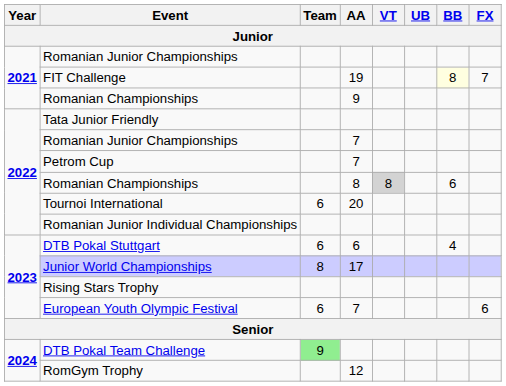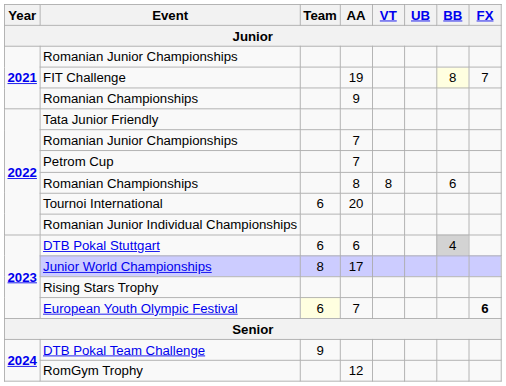(388, 183) lightgrey background -> (388, 183) no background
(453, 245) no background -> (453, 245) lightgrey background
(320, 308) no background -> (320, 308) lightyellow background
(485, 308) normal -> (485, 308) bold
(320, 350) lightgreen background -> (320, 350) no background
